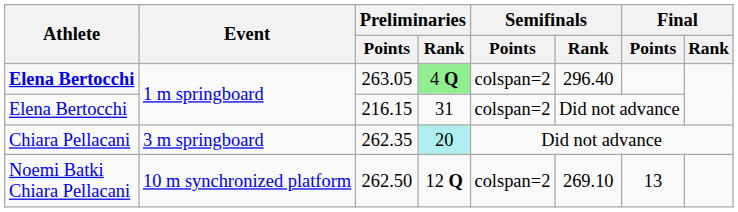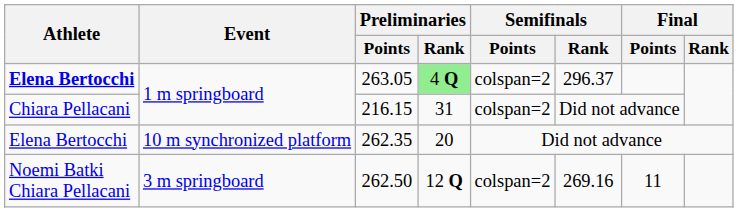(588, 79) 296.40 -> (588, 79) 296.37
(68, 109) Elena Bertocchi -> (70, 109) Chiara Pellacani
(70, 140) Chiara Pellacani -> (68, 140) Elena Bertocchi
(203, 140) 3 m springboard -> (247, 140) 10 m synchronized platform
(444, 140) paleturquoise background -> (444, 140) no background
(247, 181) 10 m synchronized platform -> (203, 181) 3 m springboard
(588, 181) 269.10 -> (588, 181) 269.16
(653, 181) 13 -> (653, 181) 11
